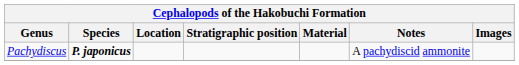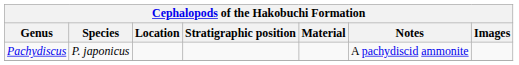(101, 51) bold -> (101, 51) normal
